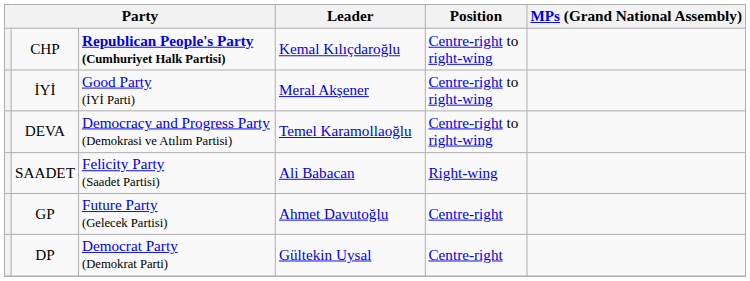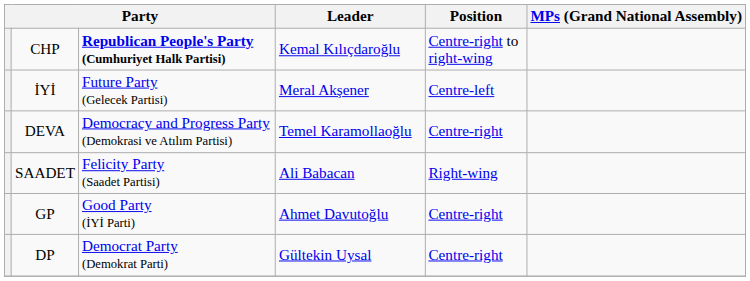(117, 90) Good Party (İYİ Parti) -> (125, 90) Future Party (Gelecek Partisi)
(473, 90) Centre-right to right-wing -> (461, 90) Centre-left
(473, 131) Centre-right to right-wing -> (466, 131) Centre-right
(125, 214) Future Party (Gelecek Partisi) -> (117, 214) Good Party (İYİ Parti)
